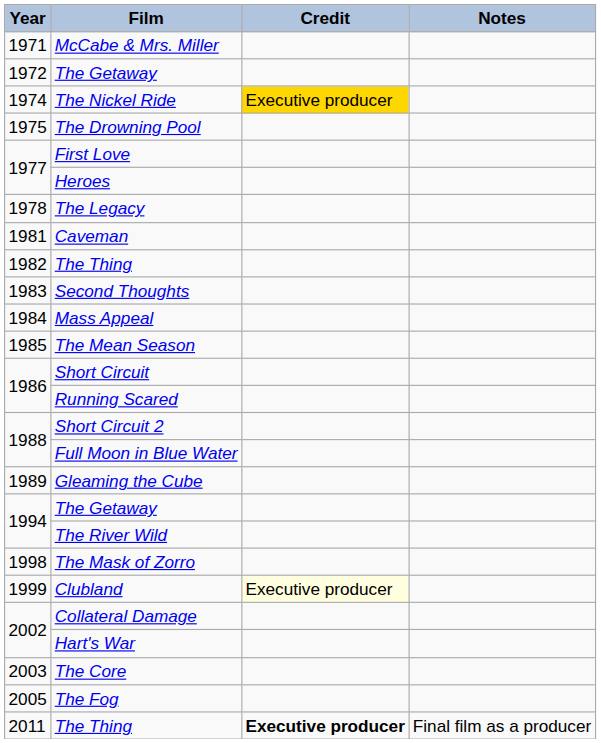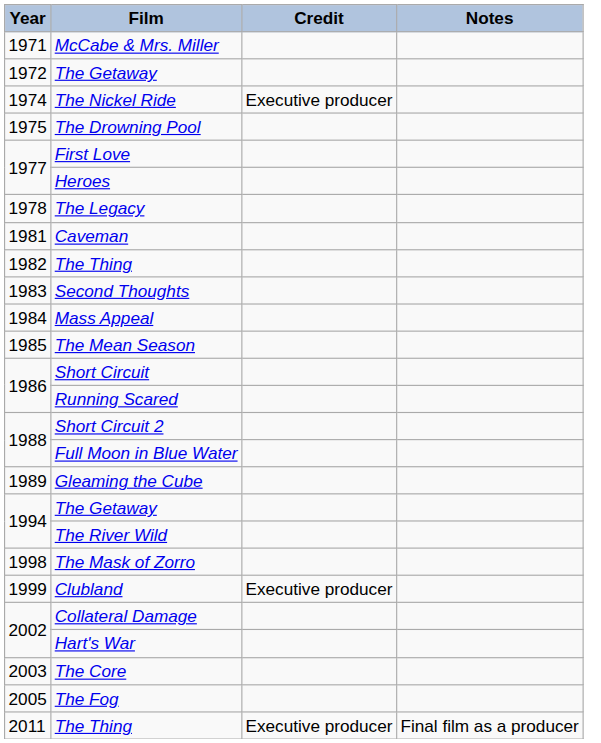(319, 100) gold background -> (319, 100) no background
(319, 589) lightyellow background -> (319, 589) no background
(325, 725) bold -> (319, 725) normal
